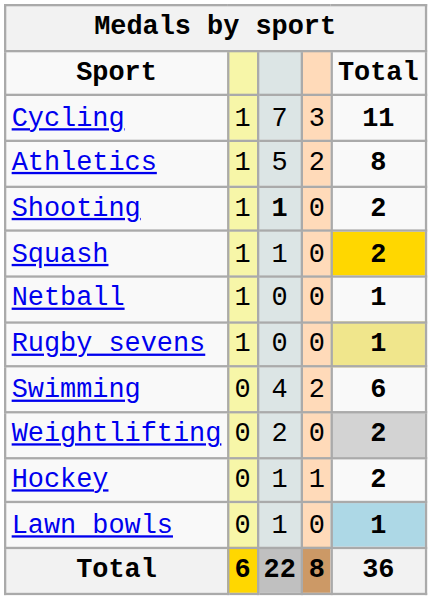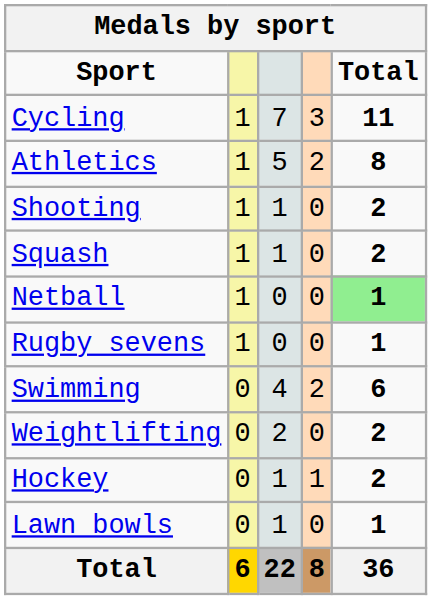(280, 208) bold -> (280, 208) normal
(378, 253) gold background -> (378, 253) no background
(378, 299) no background -> (378, 299) lightgreen background
(378, 344) khaki background -> (378, 344) no background
(378, 434) lightgrey background -> (378, 434) no background
(378, 525) lightblue background -> (378, 525) no background
